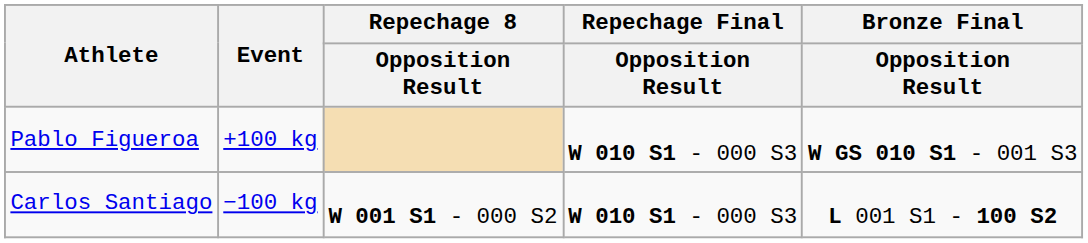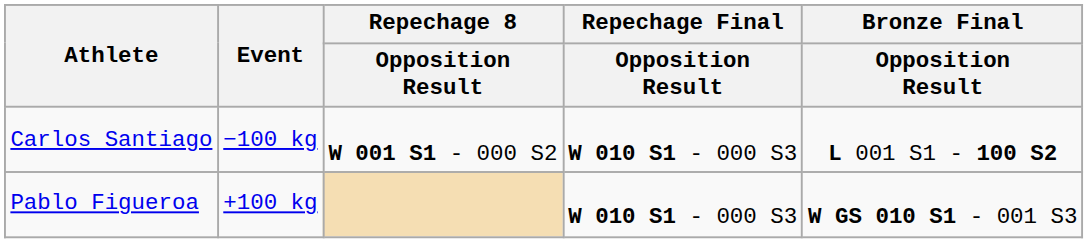rows swapped: (111, 204) <-> (105, 139)
